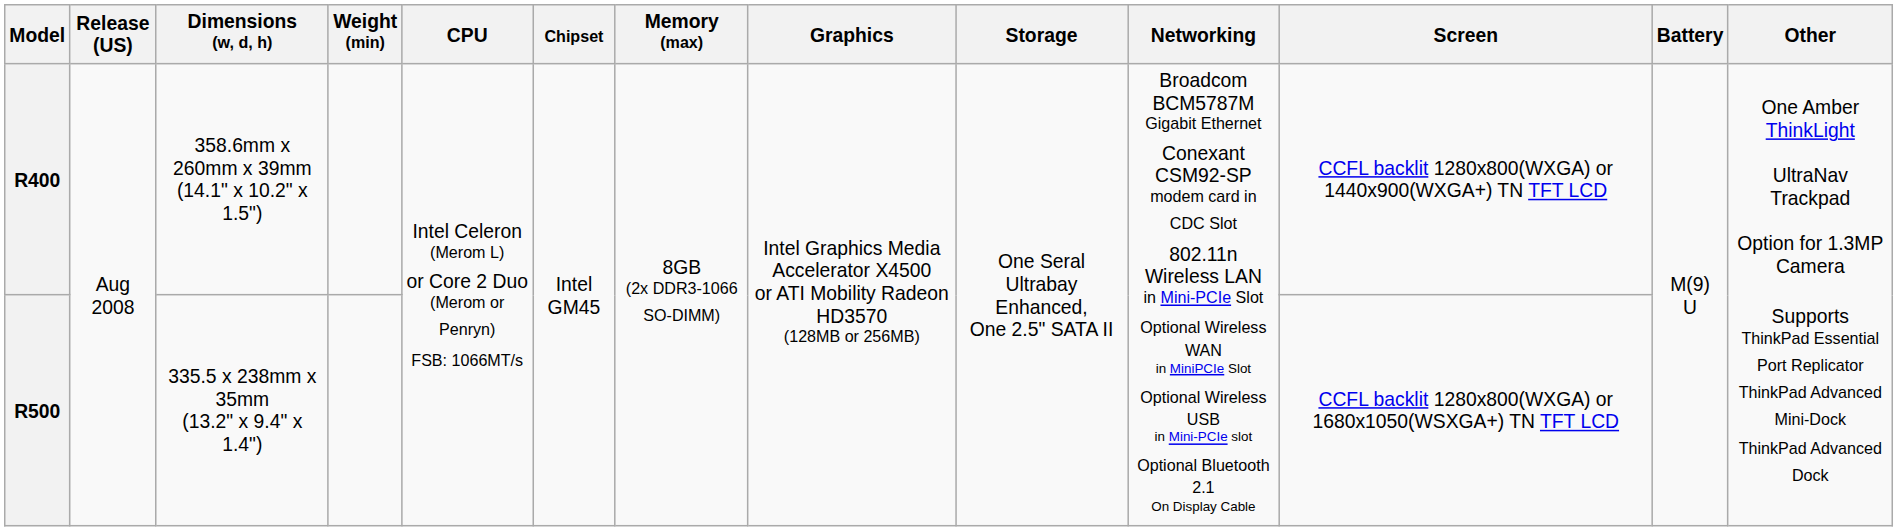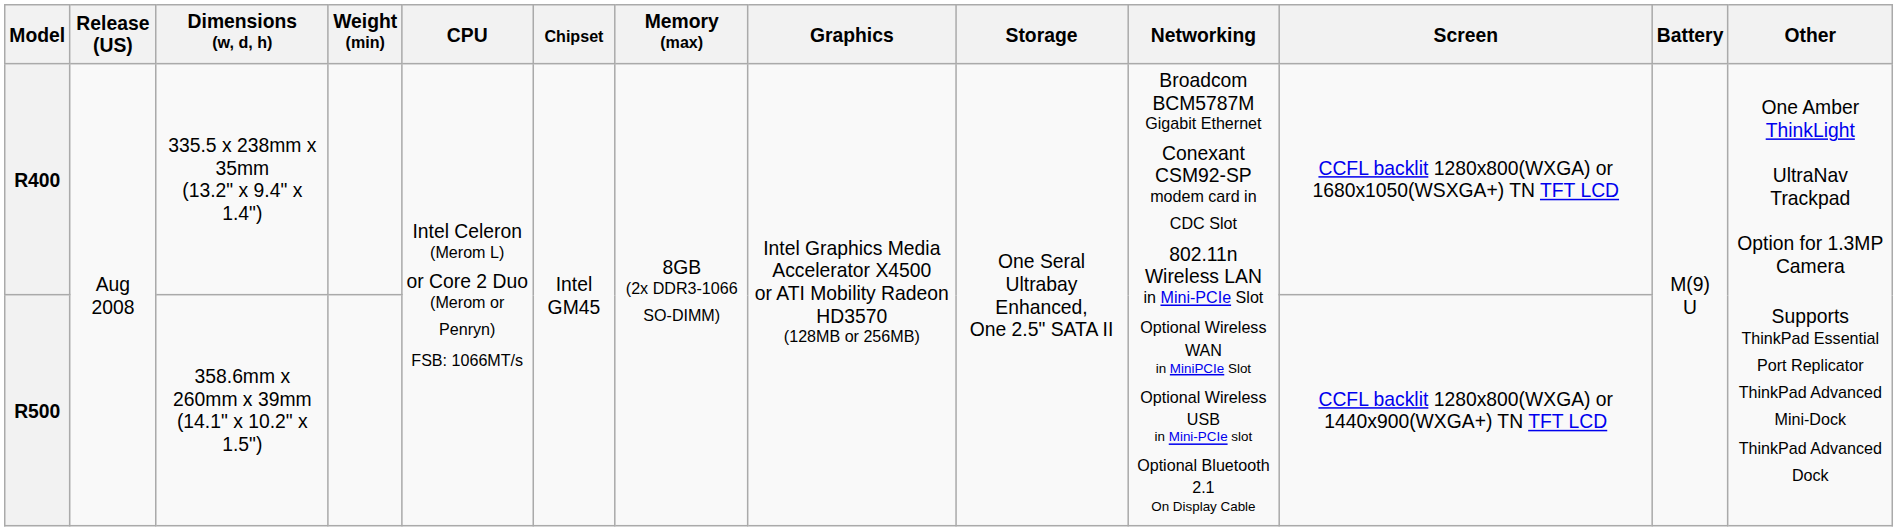(242, 179) 358.6mm x 260mm x 39mm (14.1" x 10.2" x 1.5") -> (242, 179) 335.5 x 238mm x 35mm (13.2" x 9.4" x 1.4")
(1466, 179) CCFL backlit 1280x800(WXGA) or 1440x900(WXGA+) TN TFT LCD -> (1466, 179) CCFL backlit 1280x800(WXGA) or 1680x1050(WSXGA+) TN TFT LCD
(242, 410) 335.5 x 238mm x 35mm (13.2" x 9.4" x 1.4") -> (242, 410) 358.6mm x 260mm x 39mm (14.1" x 10.2" x 1.5")
(1466, 410) CCFL backlit 1280x800(WXGA) or 1680x1050(WSXGA+) TN TFT LCD -> (1466, 410) CCFL backlit 1280x800(WXGA) or 1440x900(WXGA+) TN TFT LCD
